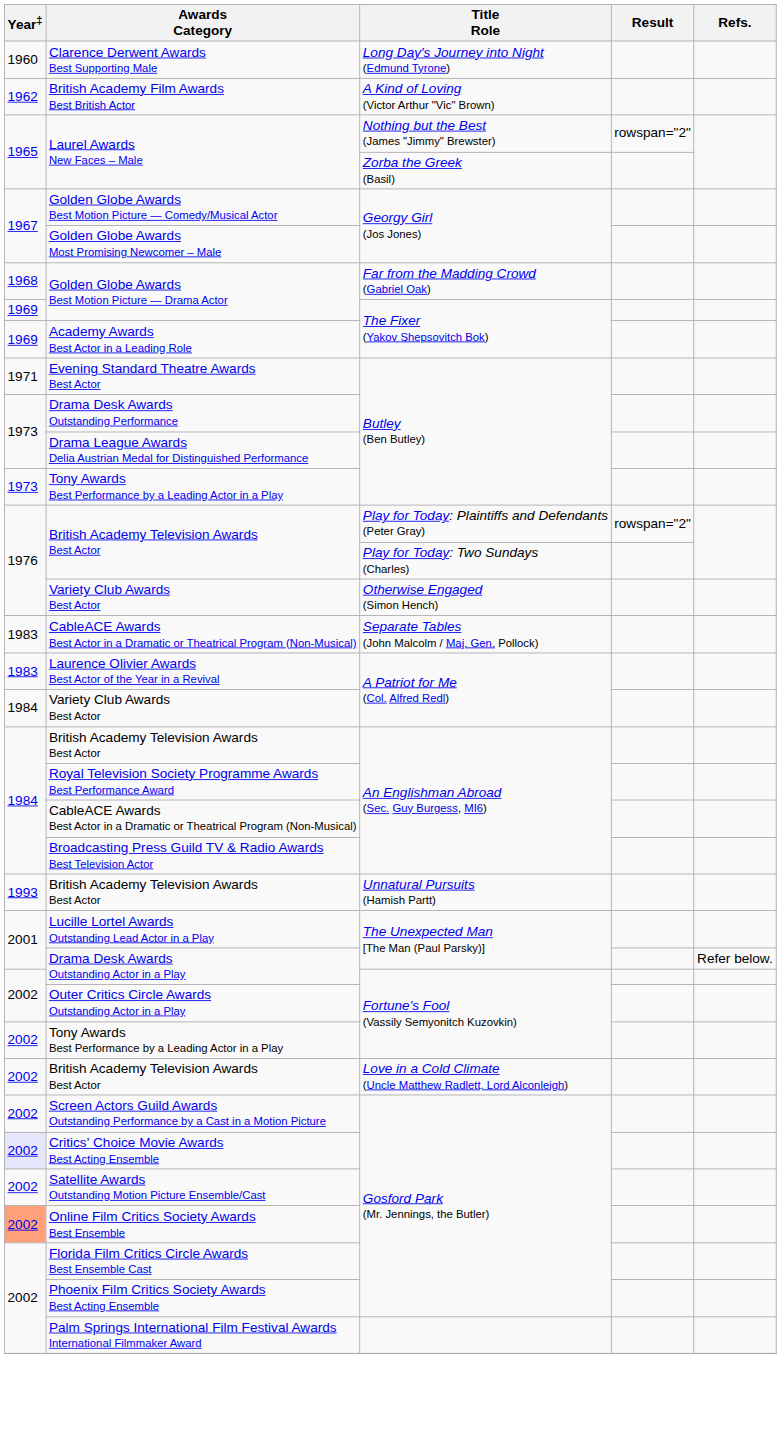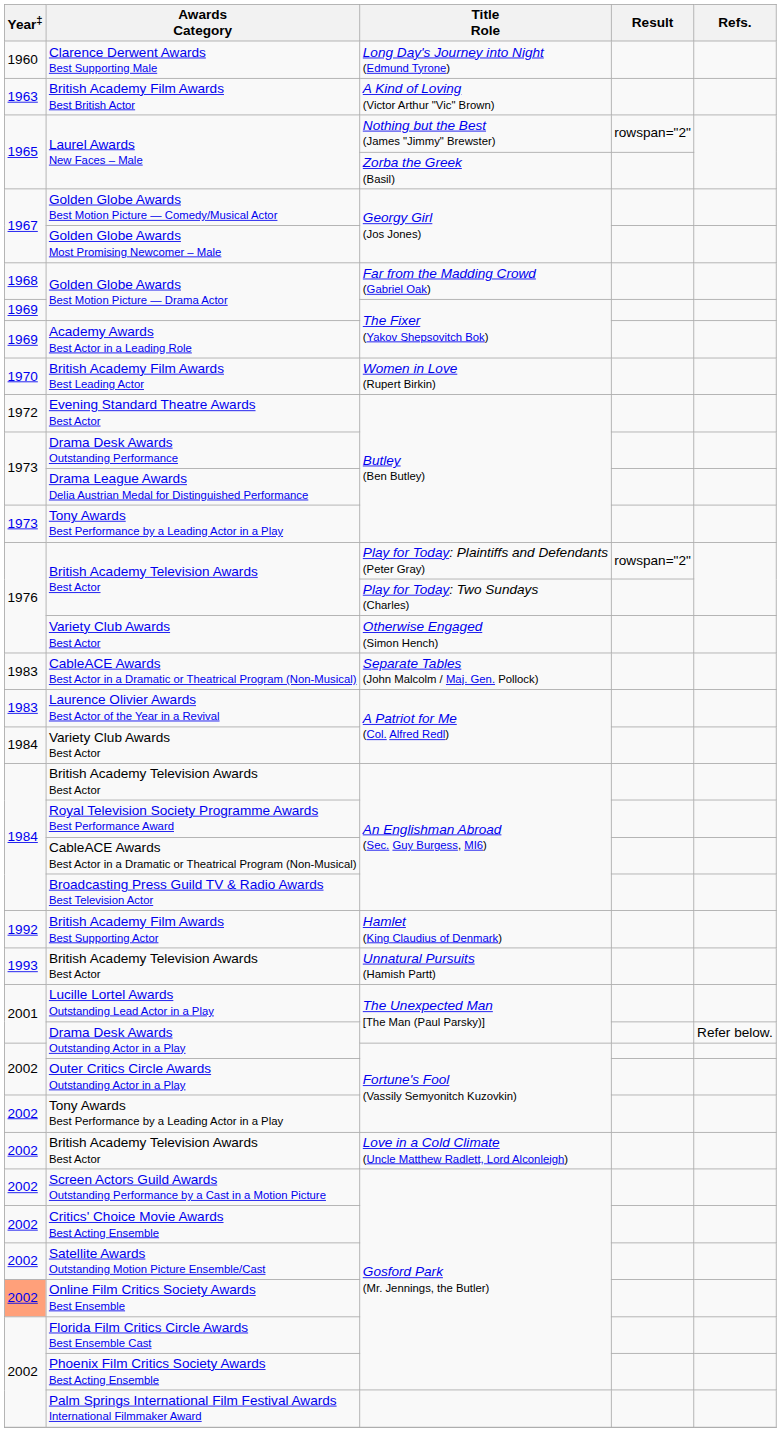(23, 96) 1962 -> (23, 96) 1963
+ row: (136, 376)
(23, 376) 1971 -> (23, 413) 1972
+ row: (136, 929)
(23, 1150) lavender background -> (23, 1224) no background
